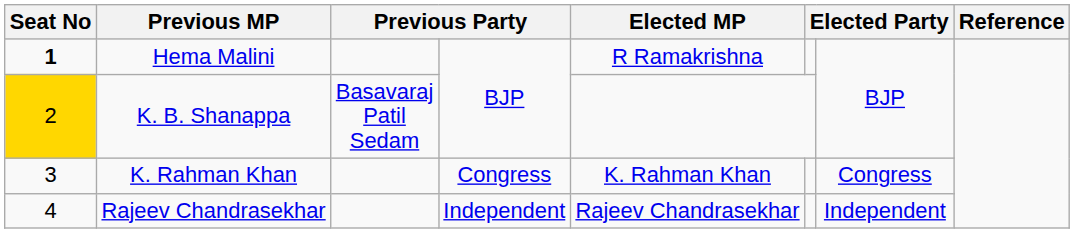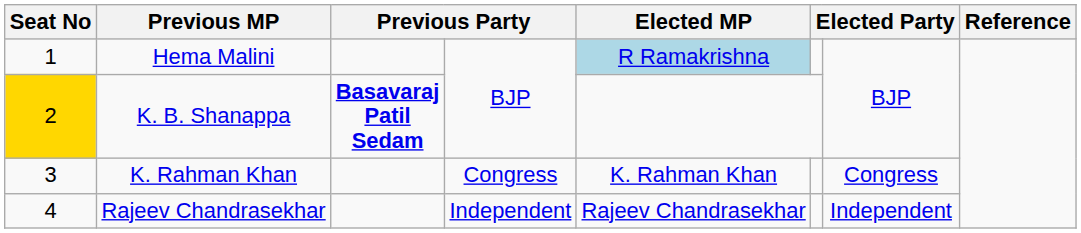(51, 56) bold -> (51, 56) normal
(687, 56) no background -> (694, 56) lightblue background
(385, 116) normal -> (388, 116) bold
